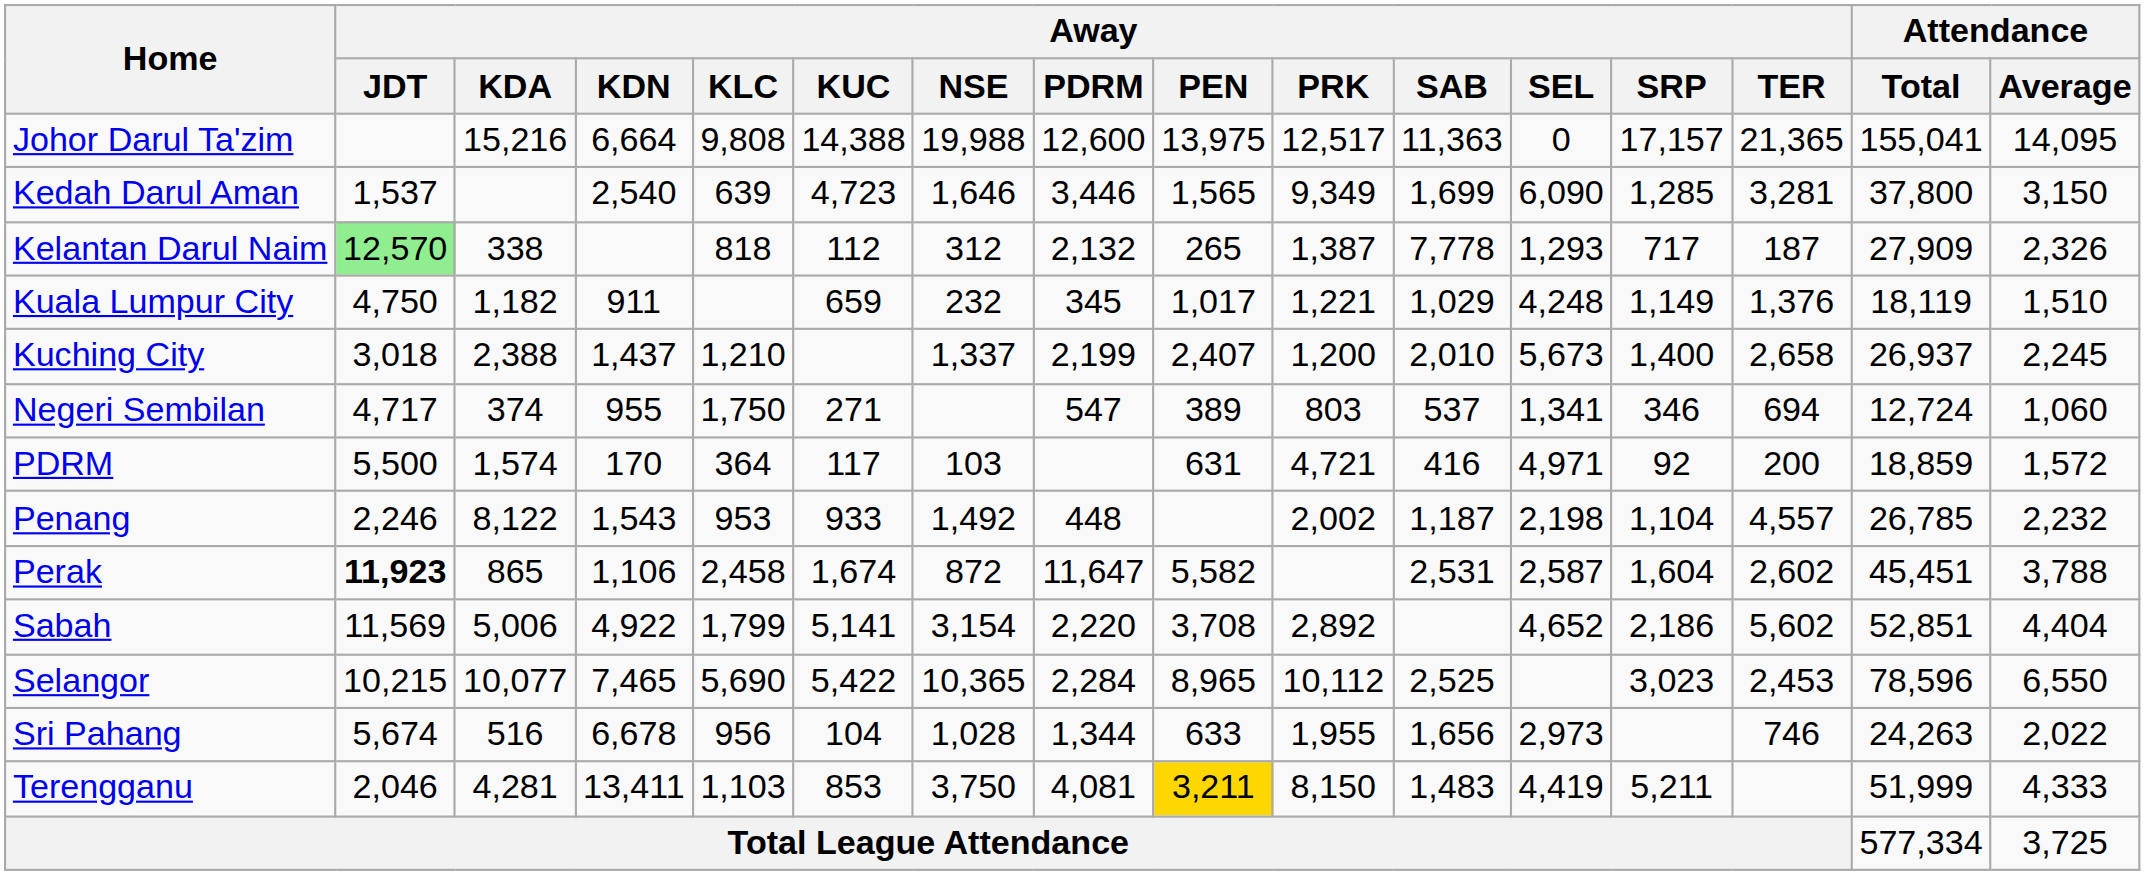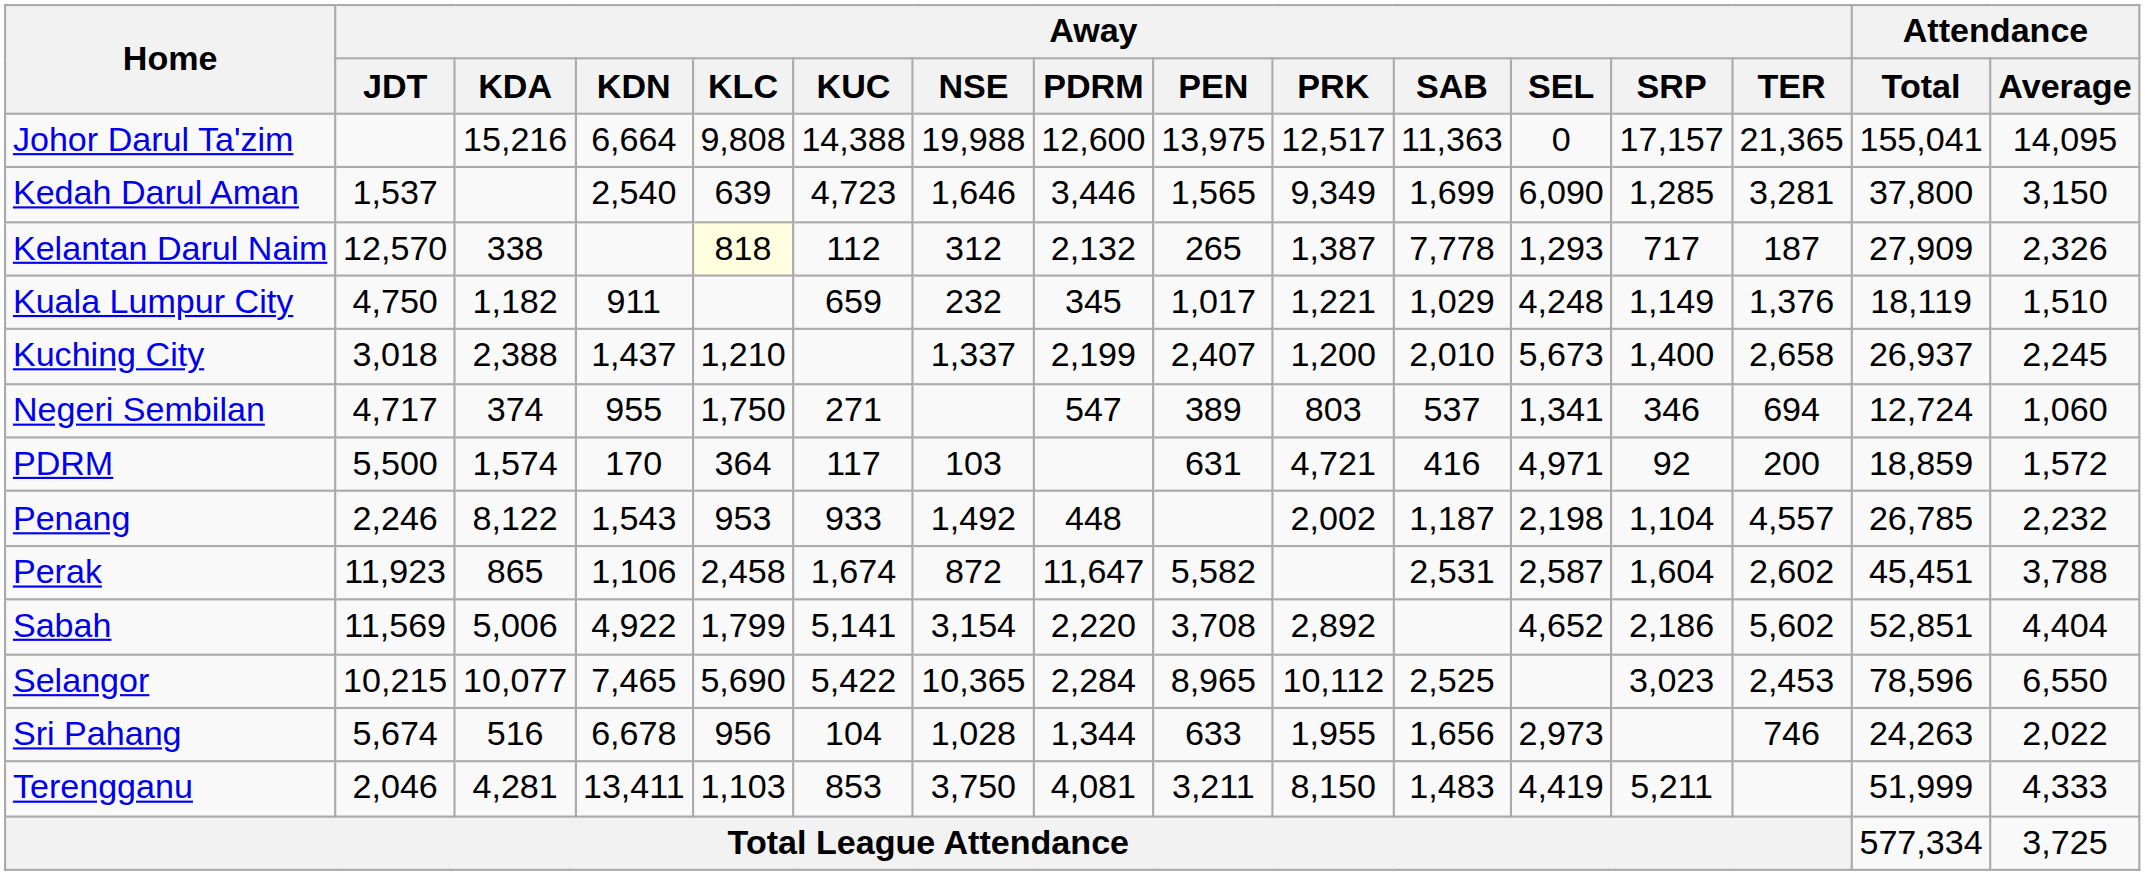(395, 247) lightgreen background -> (395, 247) no background
(743, 247) no background -> (743, 247) lightyellow background
(395, 572) bold -> (395, 572) normal
(1213, 788) gold background -> (1213, 788) no background
